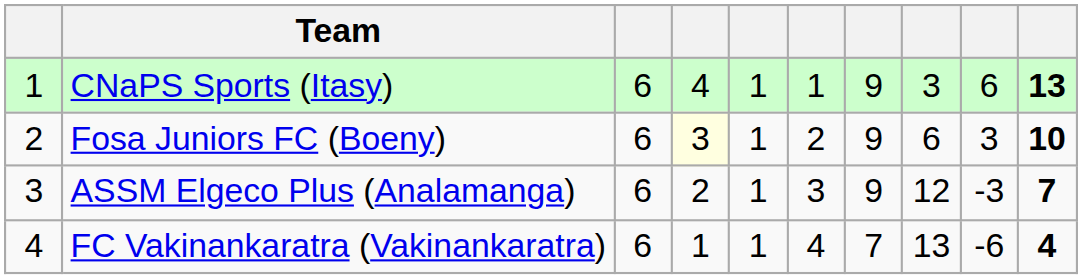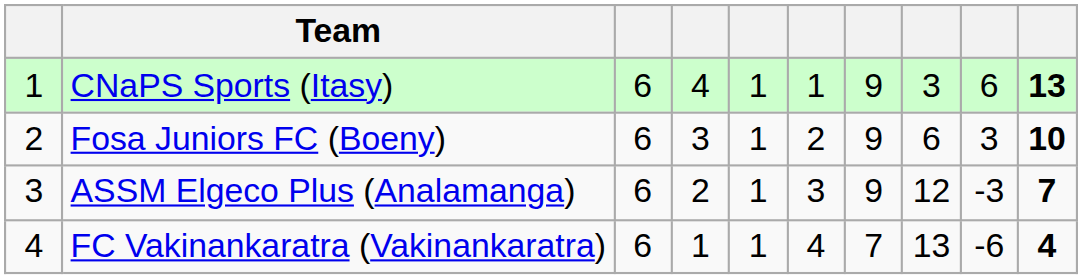(700, 138) lightyellow background -> (700, 138) no background
